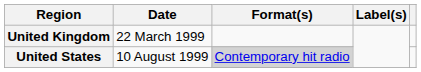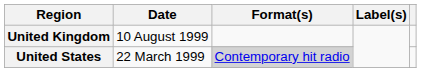(160, 36) 22 March 1999 -> (162, 36) 10 August 1999
(162, 57) 10 August 1999 -> (160, 57) 22 March 1999
